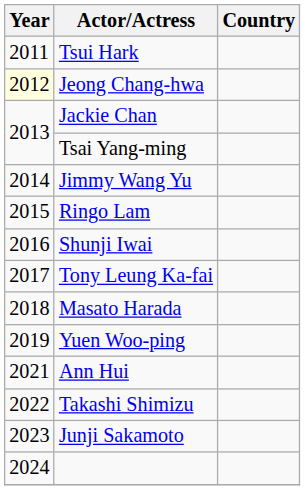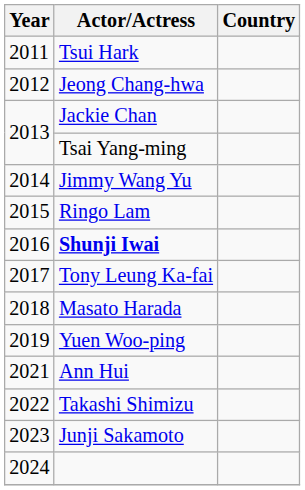(29, 84) lightyellow background -> (29, 84) no background
(106, 244) normal -> (109, 244) bold
